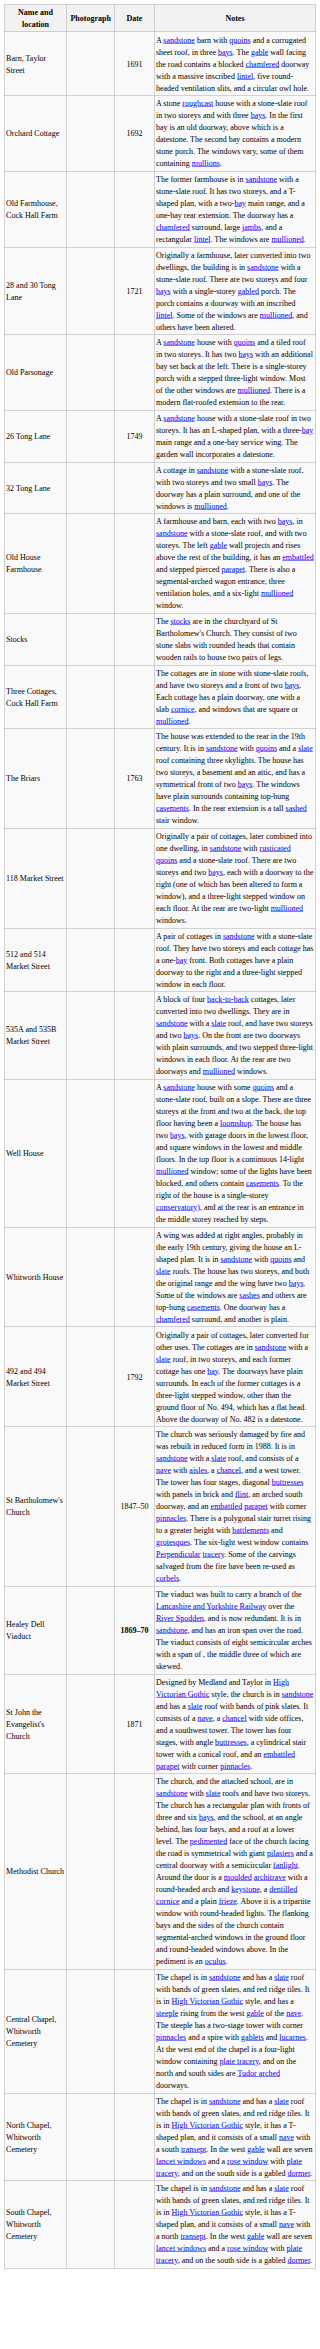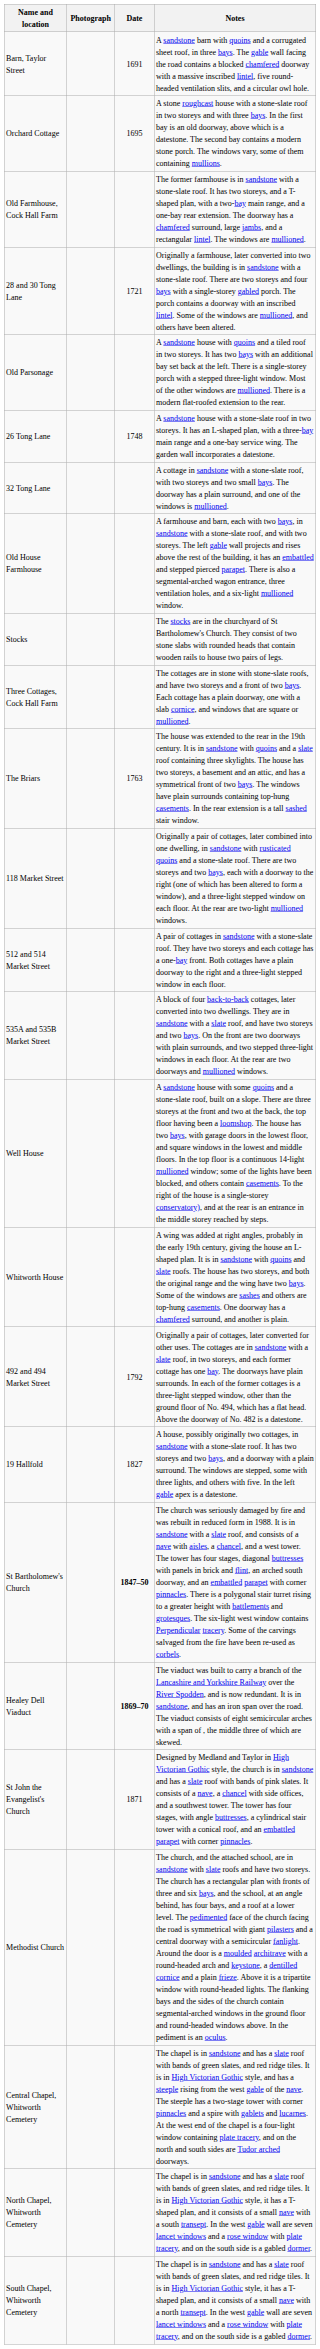(134, 133) 1692 -> (134, 133) 1695
(134, 436) 1749 -> (134, 436) 1748
+ row: (24, 1464)
(134, 1506) normal -> (134, 1582) bold
